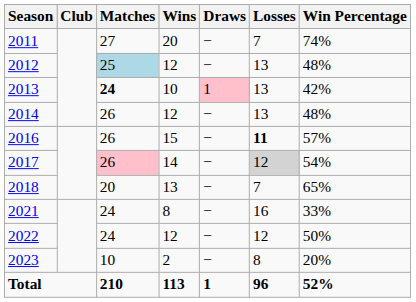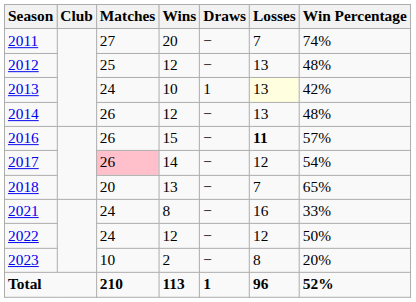(108, 65) lightblue background -> (108, 65) no background
(108, 89) bold -> (108, 89) normal
(207, 89) pink background -> (207, 89) no background
(261, 89) no background -> (261, 89) lightyellow background
(261, 162) lightgrey background -> (261, 162) no background
